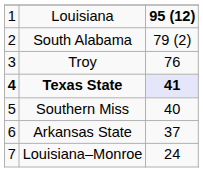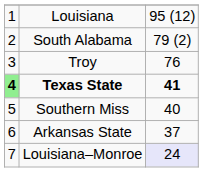(172, 16) bold -> (172, 16) normal
(12, 85) no background -> (12, 85) lightgreen background
(172, 85) lavender background -> (172, 85) no background
(172, 155) no background -> (172, 155) lavender background
